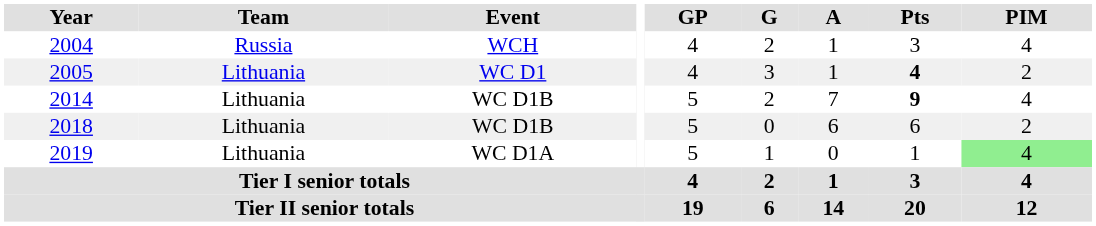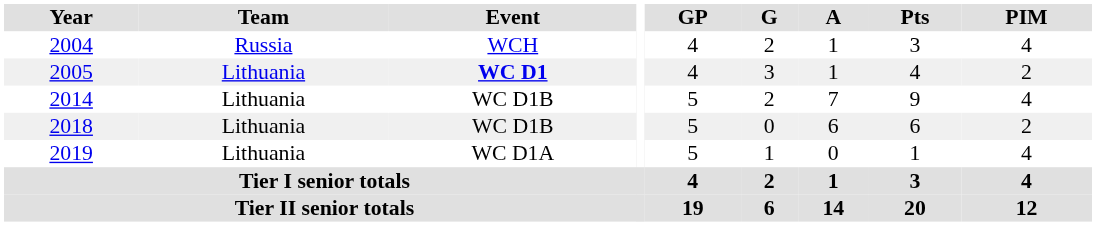(513, 71) normal -> (513, 71) bold
(915, 71) bold -> (915, 71) normal
(915, 99) bold -> (915, 99) normal
(1027, 153) lightgreen background -> (1027, 153) no background
